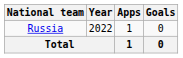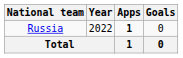(129, 29) normal -> (129, 29) bold
